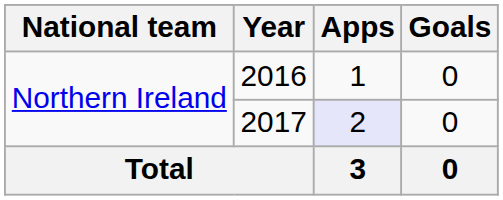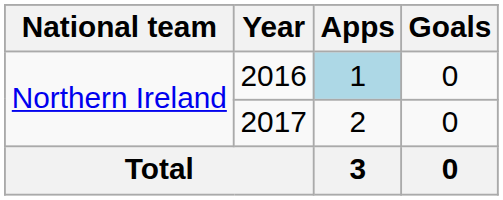(358, 75) no background -> (358, 75) lightblue background
(358, 122) lavender background -> (358, 122) no background
